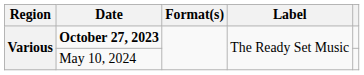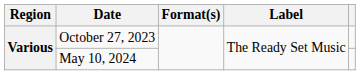(109, 37) bold -> (107, 37) normal
